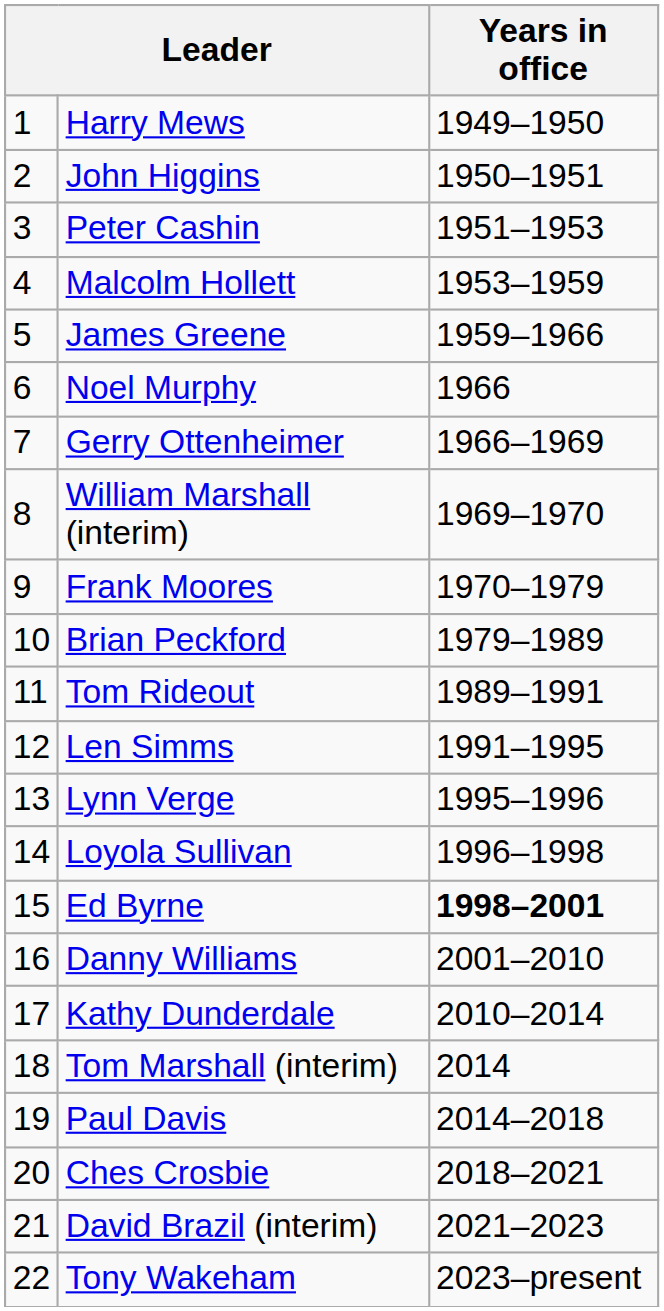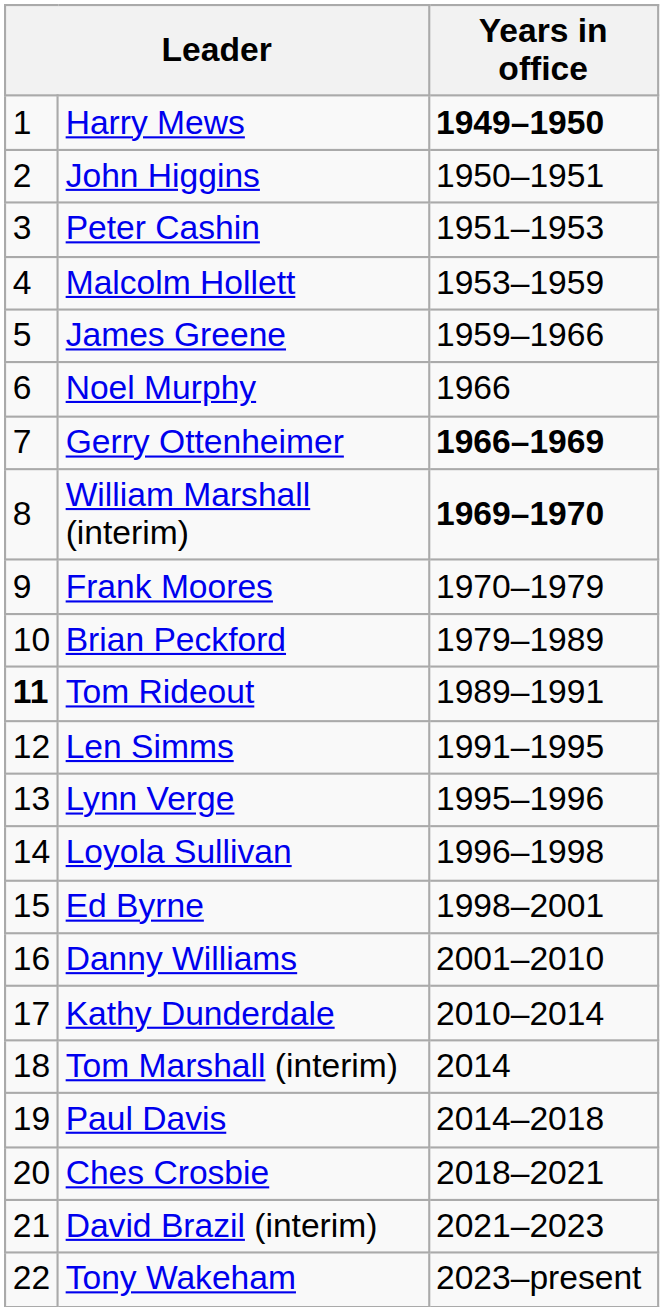(520, 122) normal -> (520, 122) bold
(520, 441) normal -> (520, 441) bold
(520, 514) normal -> (520, 514) bold
(30, 692) normal -> (31, 692) bold
(520, 906) bold -> (520, 906) normal
